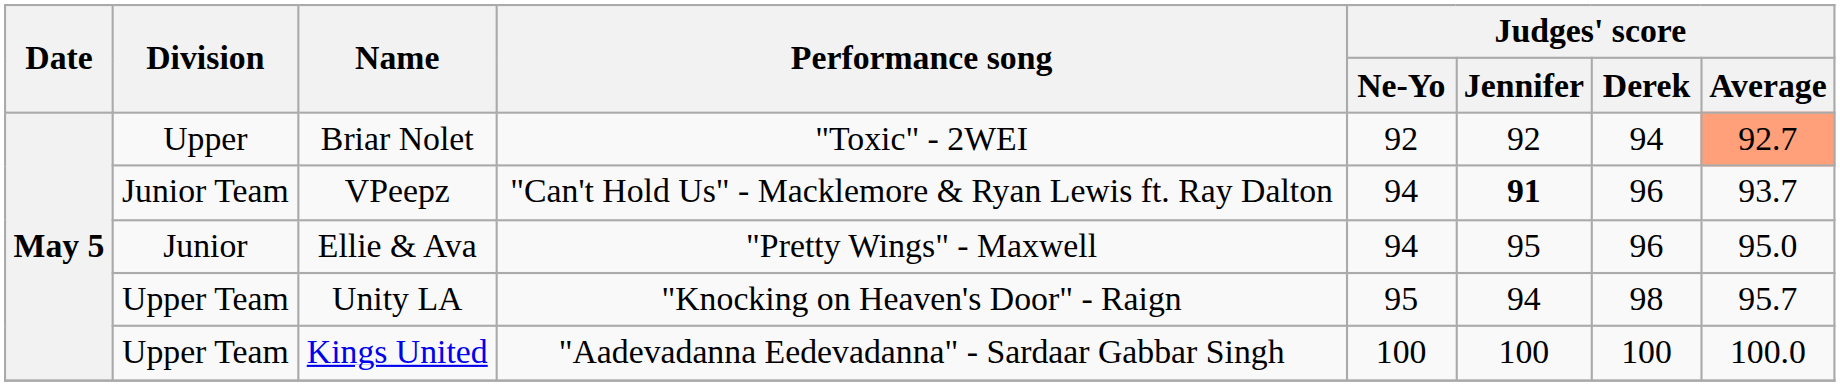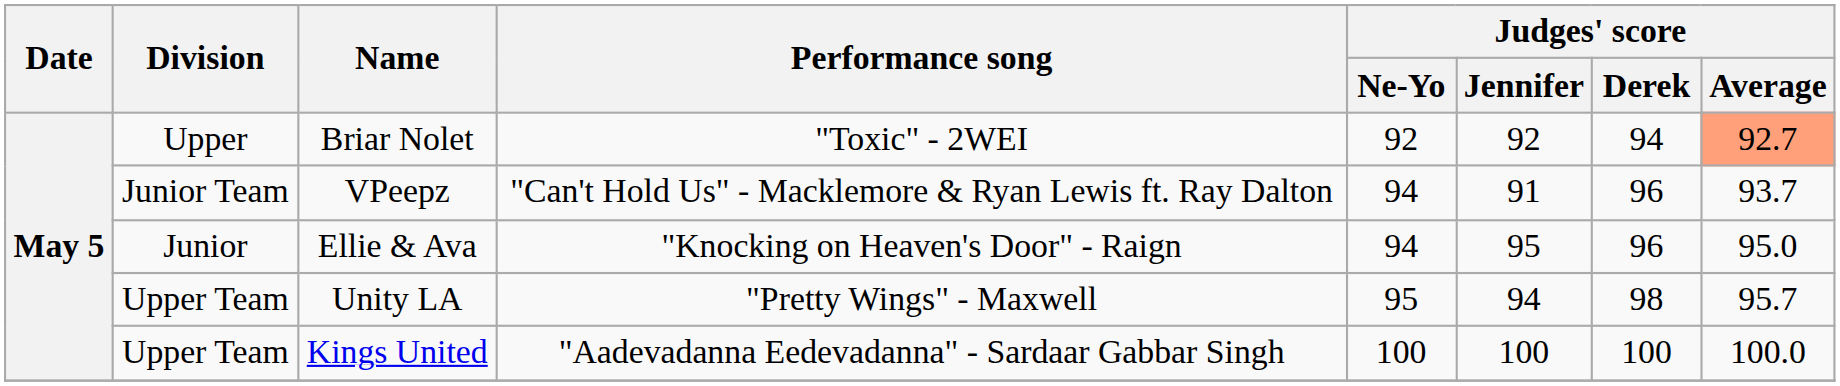(1524, 191) bold -> (1524, 191) normal
(922, 245) "Pretty Wings" - Maxwell -> (922, 245) "Knocking on Heaven's Door" - Raign
(922, 298) "Knocking on Heaven's Door" - Raign -> (922, 298) "Pretty Wings" - Maxwell
